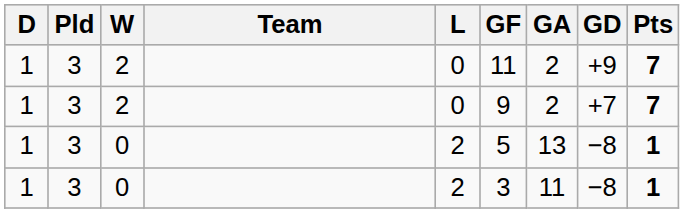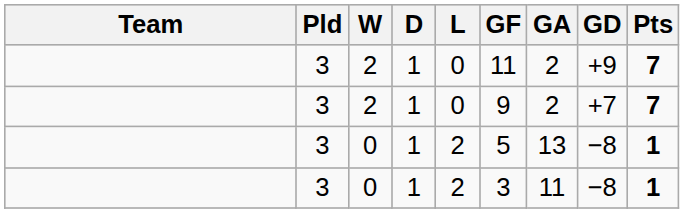columns swapped: (290, 24) <-> (27, 24)
